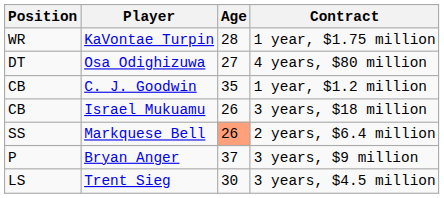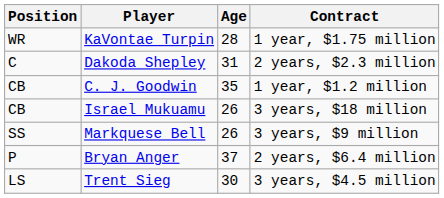+ row: (145, 63)
- row: (145, 63)
(230, 134) lightsalmon background -> (230, 134) no background
(345, 134) 2 years, $6.4 million -> (336, 134) 3 years, $9 million
(336, 157) 3 years, $9 million -> (345, 157) 2 years, $6.4 million
